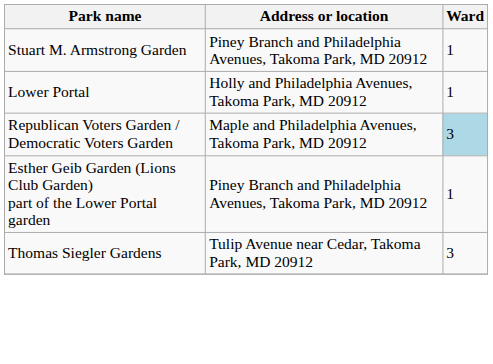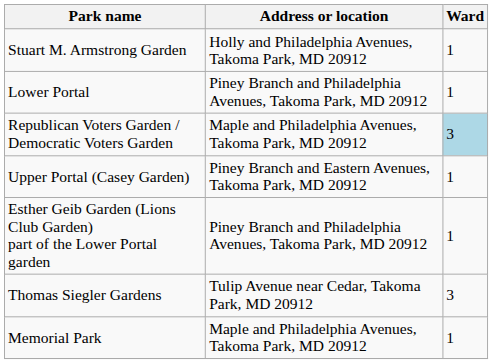(318, 50) Piney Branch and Philadelphia Avenues, Takoma Park, MD 20912 -> (311, 50) Holly and Philadelphia Avenues, Takoma Park, MD 20912
(311, 92) Holly and Philadelphia Avenues, Takoma Park, MD 20912 -> (318, 92) Piney Branch and Philadelphia Avenues, Takoma Park, MD 20912
+ row: (99, 176)
+ row: (55, 337)
